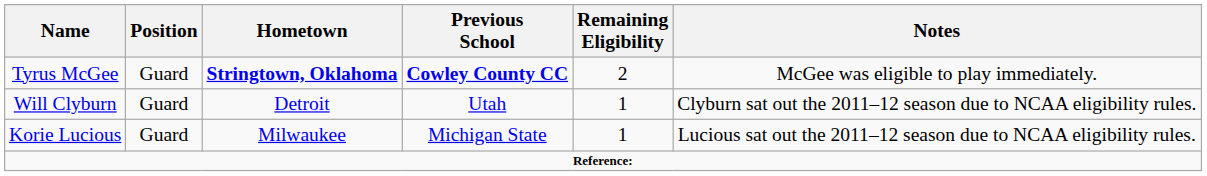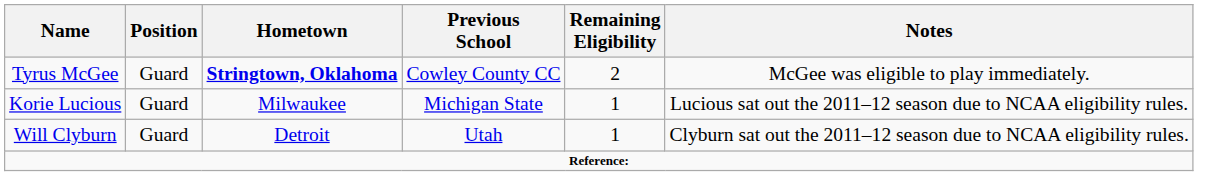(487, 72) bold -> (483, 72) normal
rows swapped: (65, 134) <-> (65, 103)
